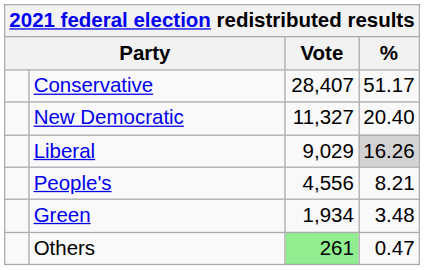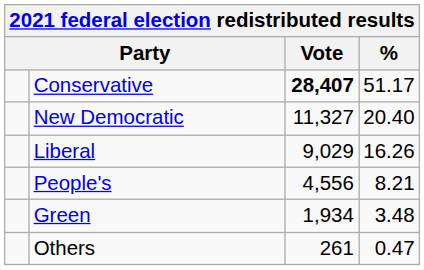(323, 85) normal -> (323, 85) bold
(389, 150) lightgrey background -> (389, 150) no background
(337, 248) lightgreen background -> (337, 248) no background
